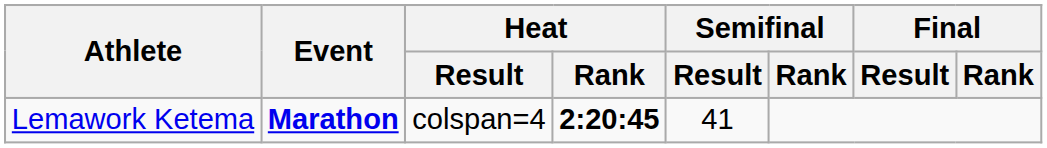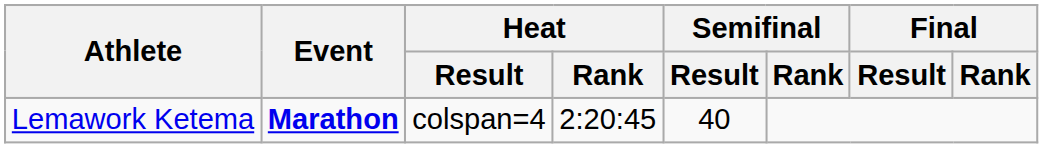(609, 120) bold -> (608, 120) normal
(718, 120) 41 -> (714, 120) 40
